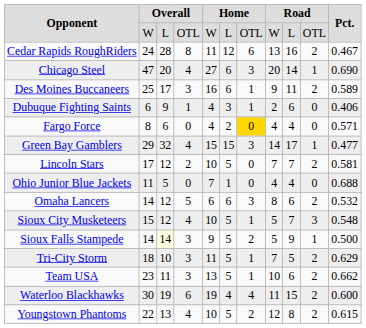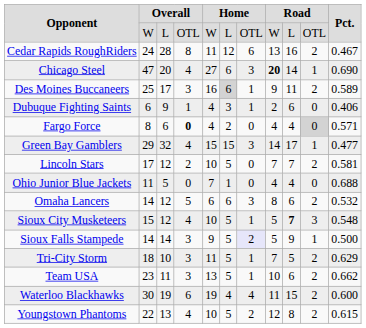(274, 70) normal -> (274, 70) bold
(228, 88) no background -> (228, 88) lightgrey background
(188, 126) normal -> (188, 126) bold
(251, 126) gold background -> (251, 126) no background
(314, 126) no background -> (314, 126) lightgrey background
(291, 220) normal -> (291, 220) bold
(165, 239) lightyellow background -> (165, 239) no background
(251, 239) no background -> (251, 239) lavender background
